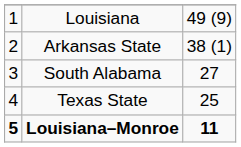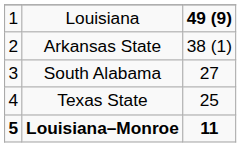(209, 18) normal -> (209, 18) bold
